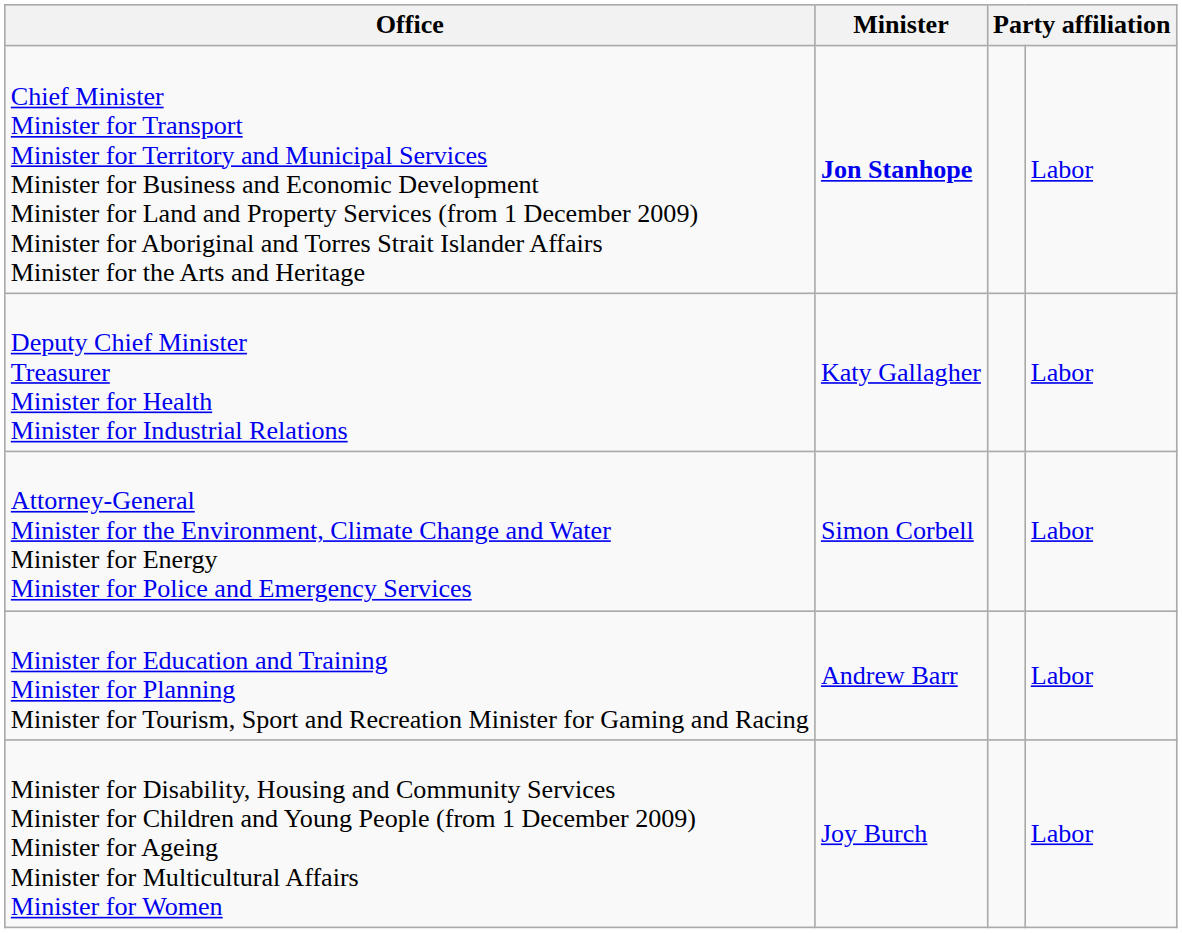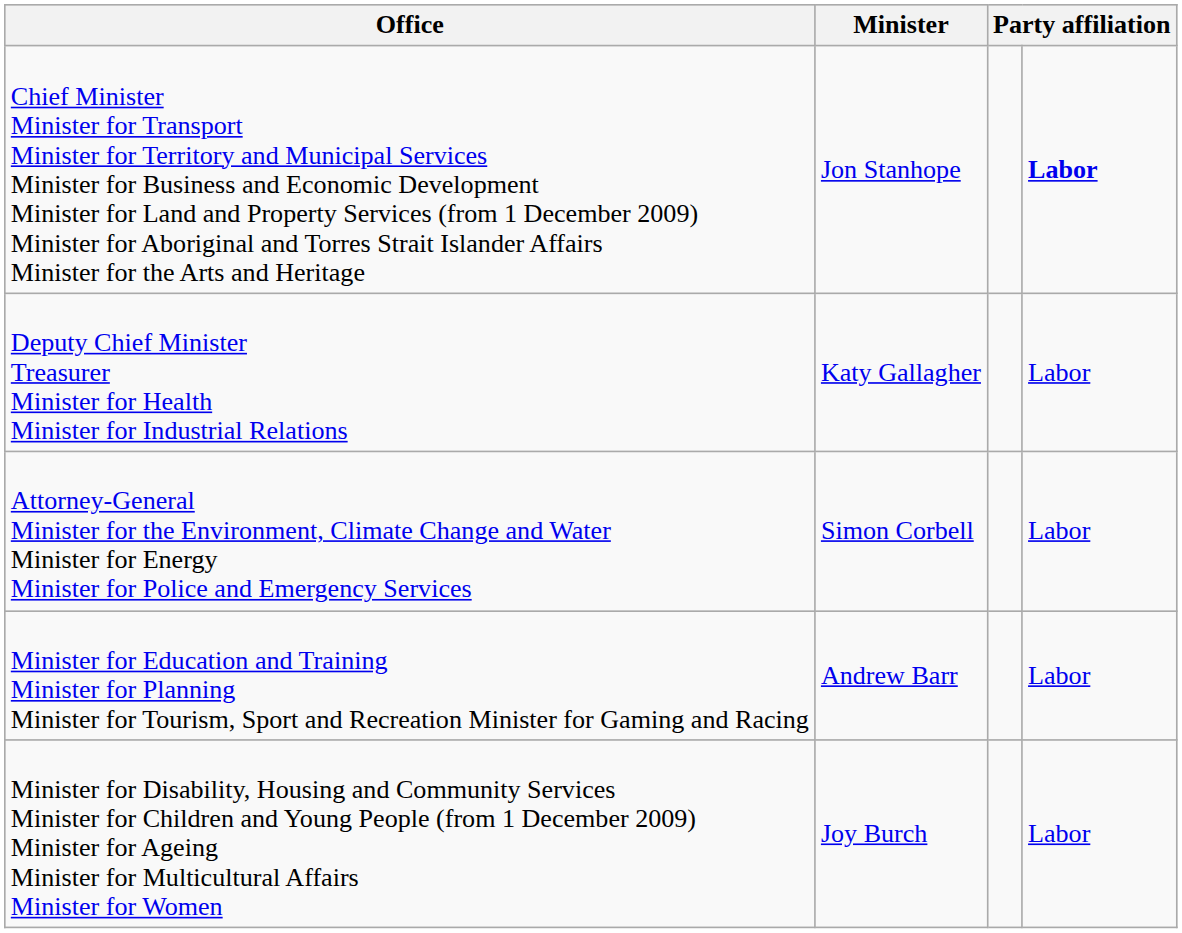(897, 169) bold -> (891, 169) normal
(1062, 169) normal -> (1063, 169) bold
